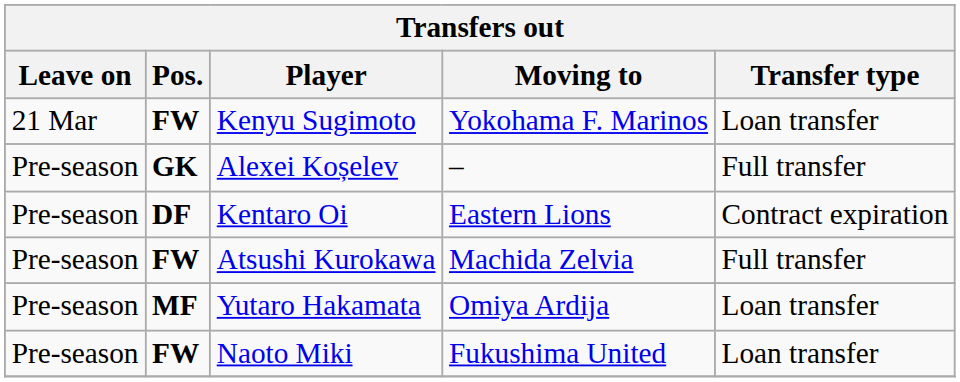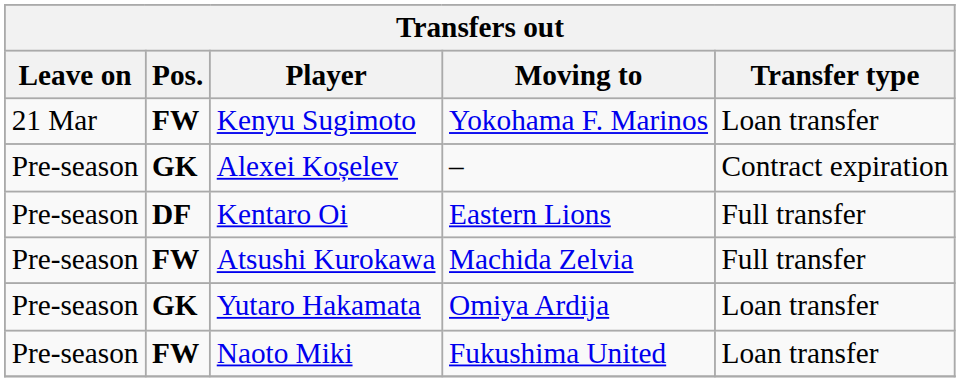(794, 167) Full transfer -> (835, 167) Contract expiration
(835, 213) Contract expiration -> (794, 213) Full transfer
(175, 306) MF -> (175, 306) GK
